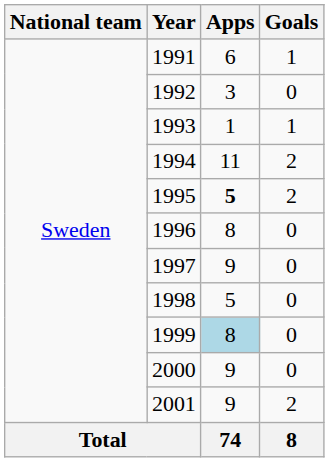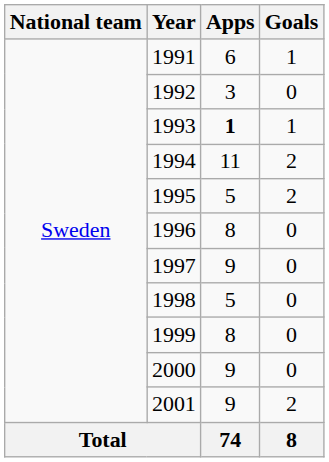(230, 126) normal -> (230, 126) bold
(230, 195) bold -> (230, 195) normal
(230, 334) lightblue background -> (230, 334) no background
